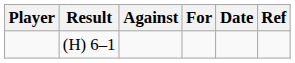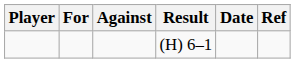columns swapped: (199, 17) <-> (89, 17)
